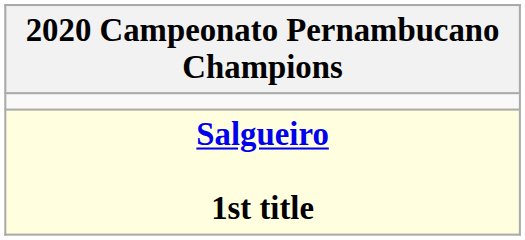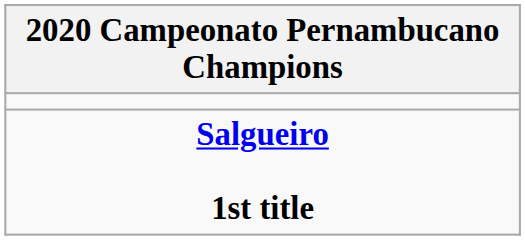(263, 171) lightyellow background -> (263, 171) no background
